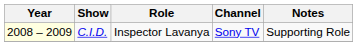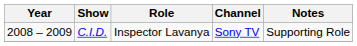(40, 32) lightyellow background -> (40, 32) no background
